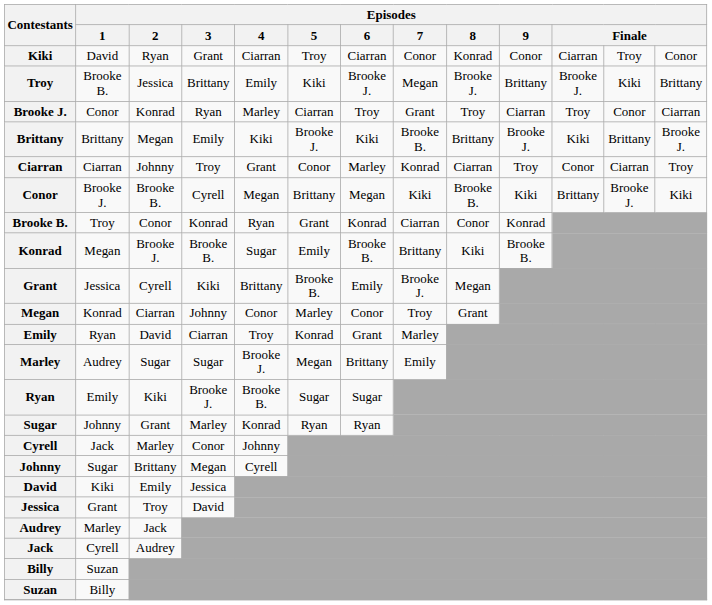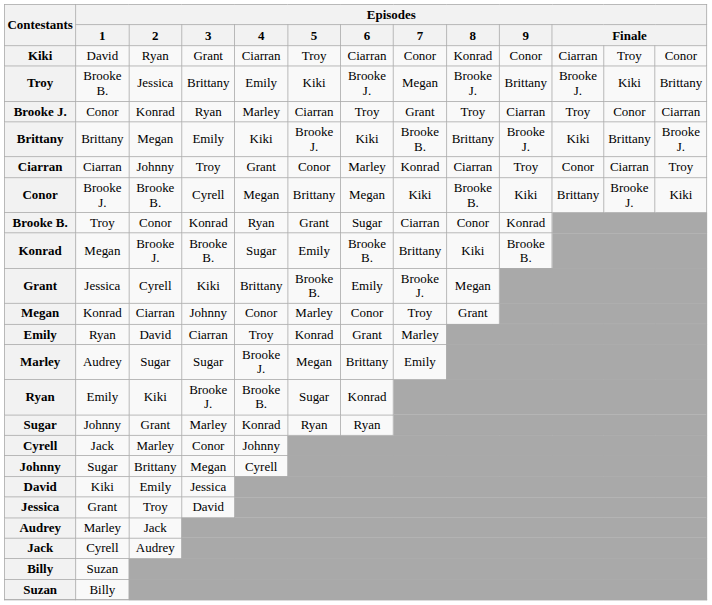(367, 222) Konrad -> (367, 222) Sugar
(367, 397) Sugar -> (367, 397) Konrad
